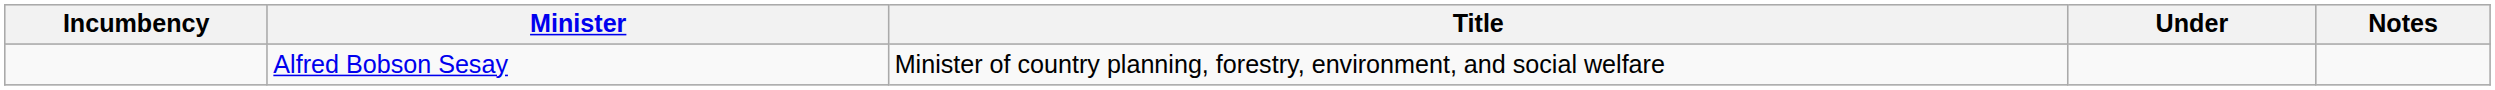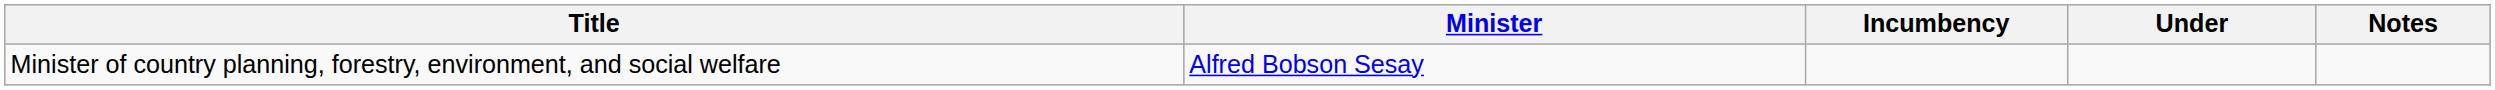columns swapped: (1478, 24) <-> (136, 24)
